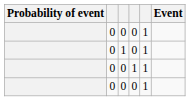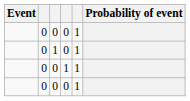columns swapped: (168, 13) <-> (56, 13)
